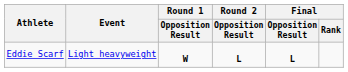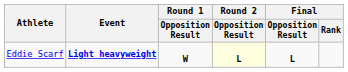(112, 54) normal -> (112, 54) bold
(239, 59) no background -> (239, 59) lightyellow background
